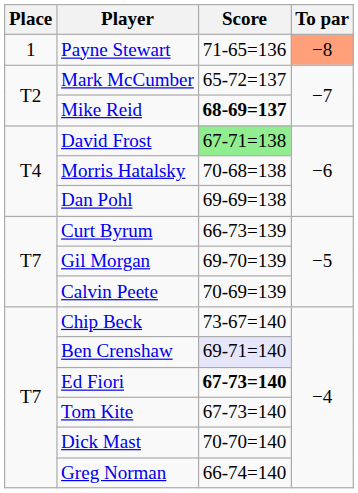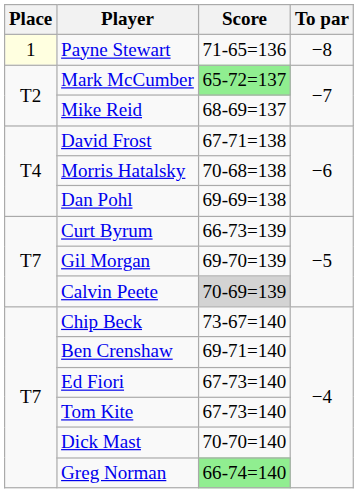(31, 49) no background -> (31, 49) lightyellow background
(322, 49) lightsalmon background -> (322, 49) no background
(245, 79) no background -> (244, 79) lightgreen background
(245, 110) bold -> (244, 110) normal
(245, 140) lightgreen background -> (244, 140) no background
(245, 291) no background -> (244, 291) lightgrey background
(245, 351) lavender background -> (244, 351) no background
(245, 381) bold -> (244, 381) normal
(245, 472) no background -> (244, 472) lightgreen background
